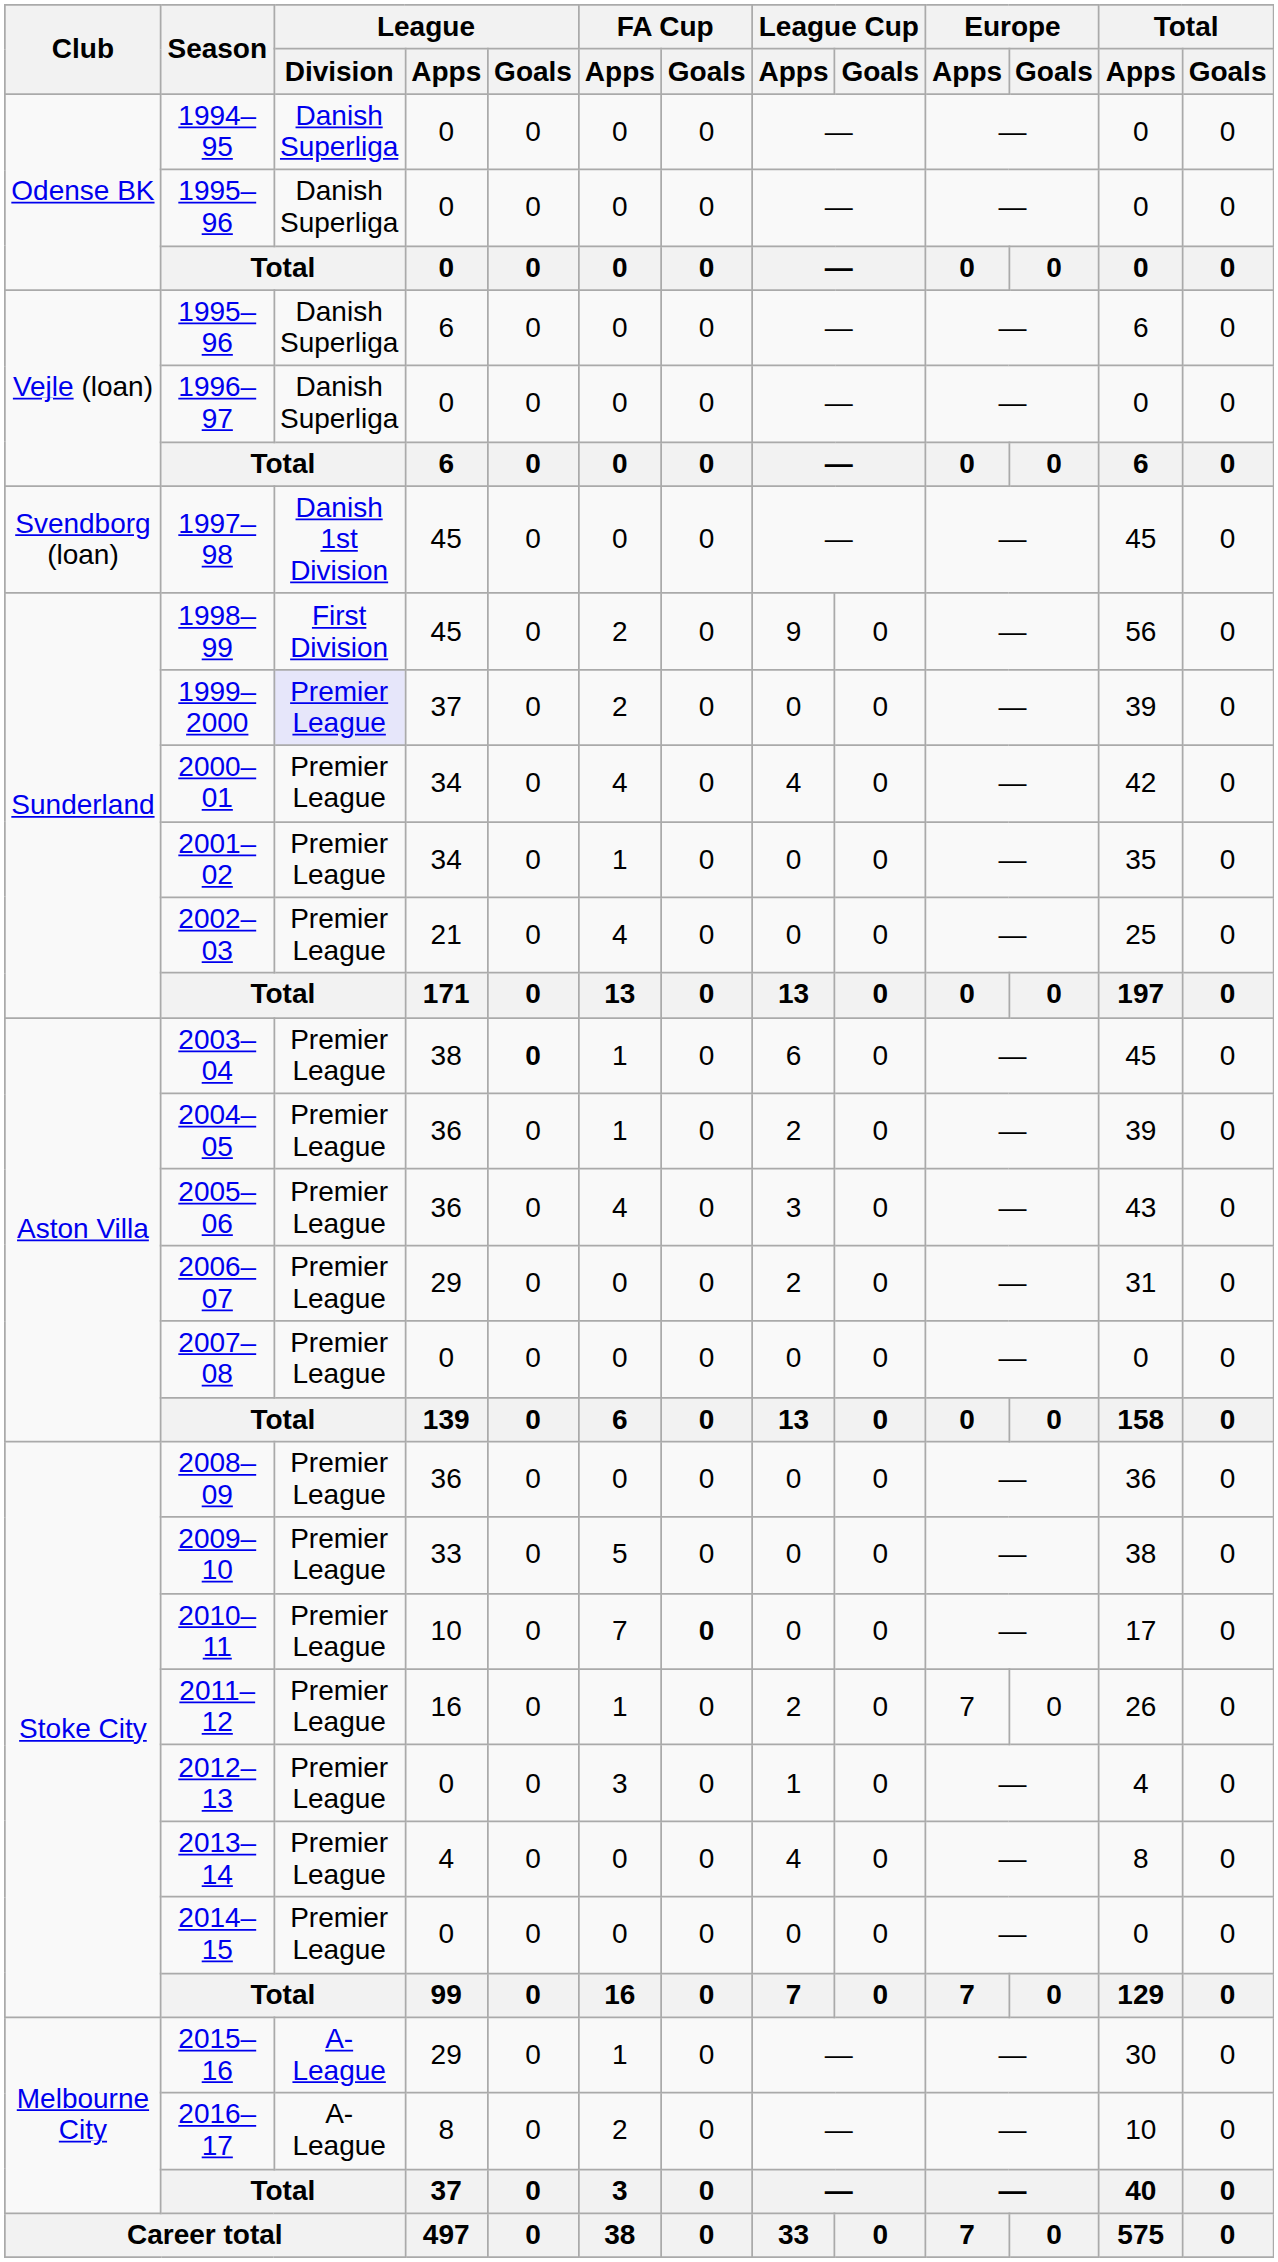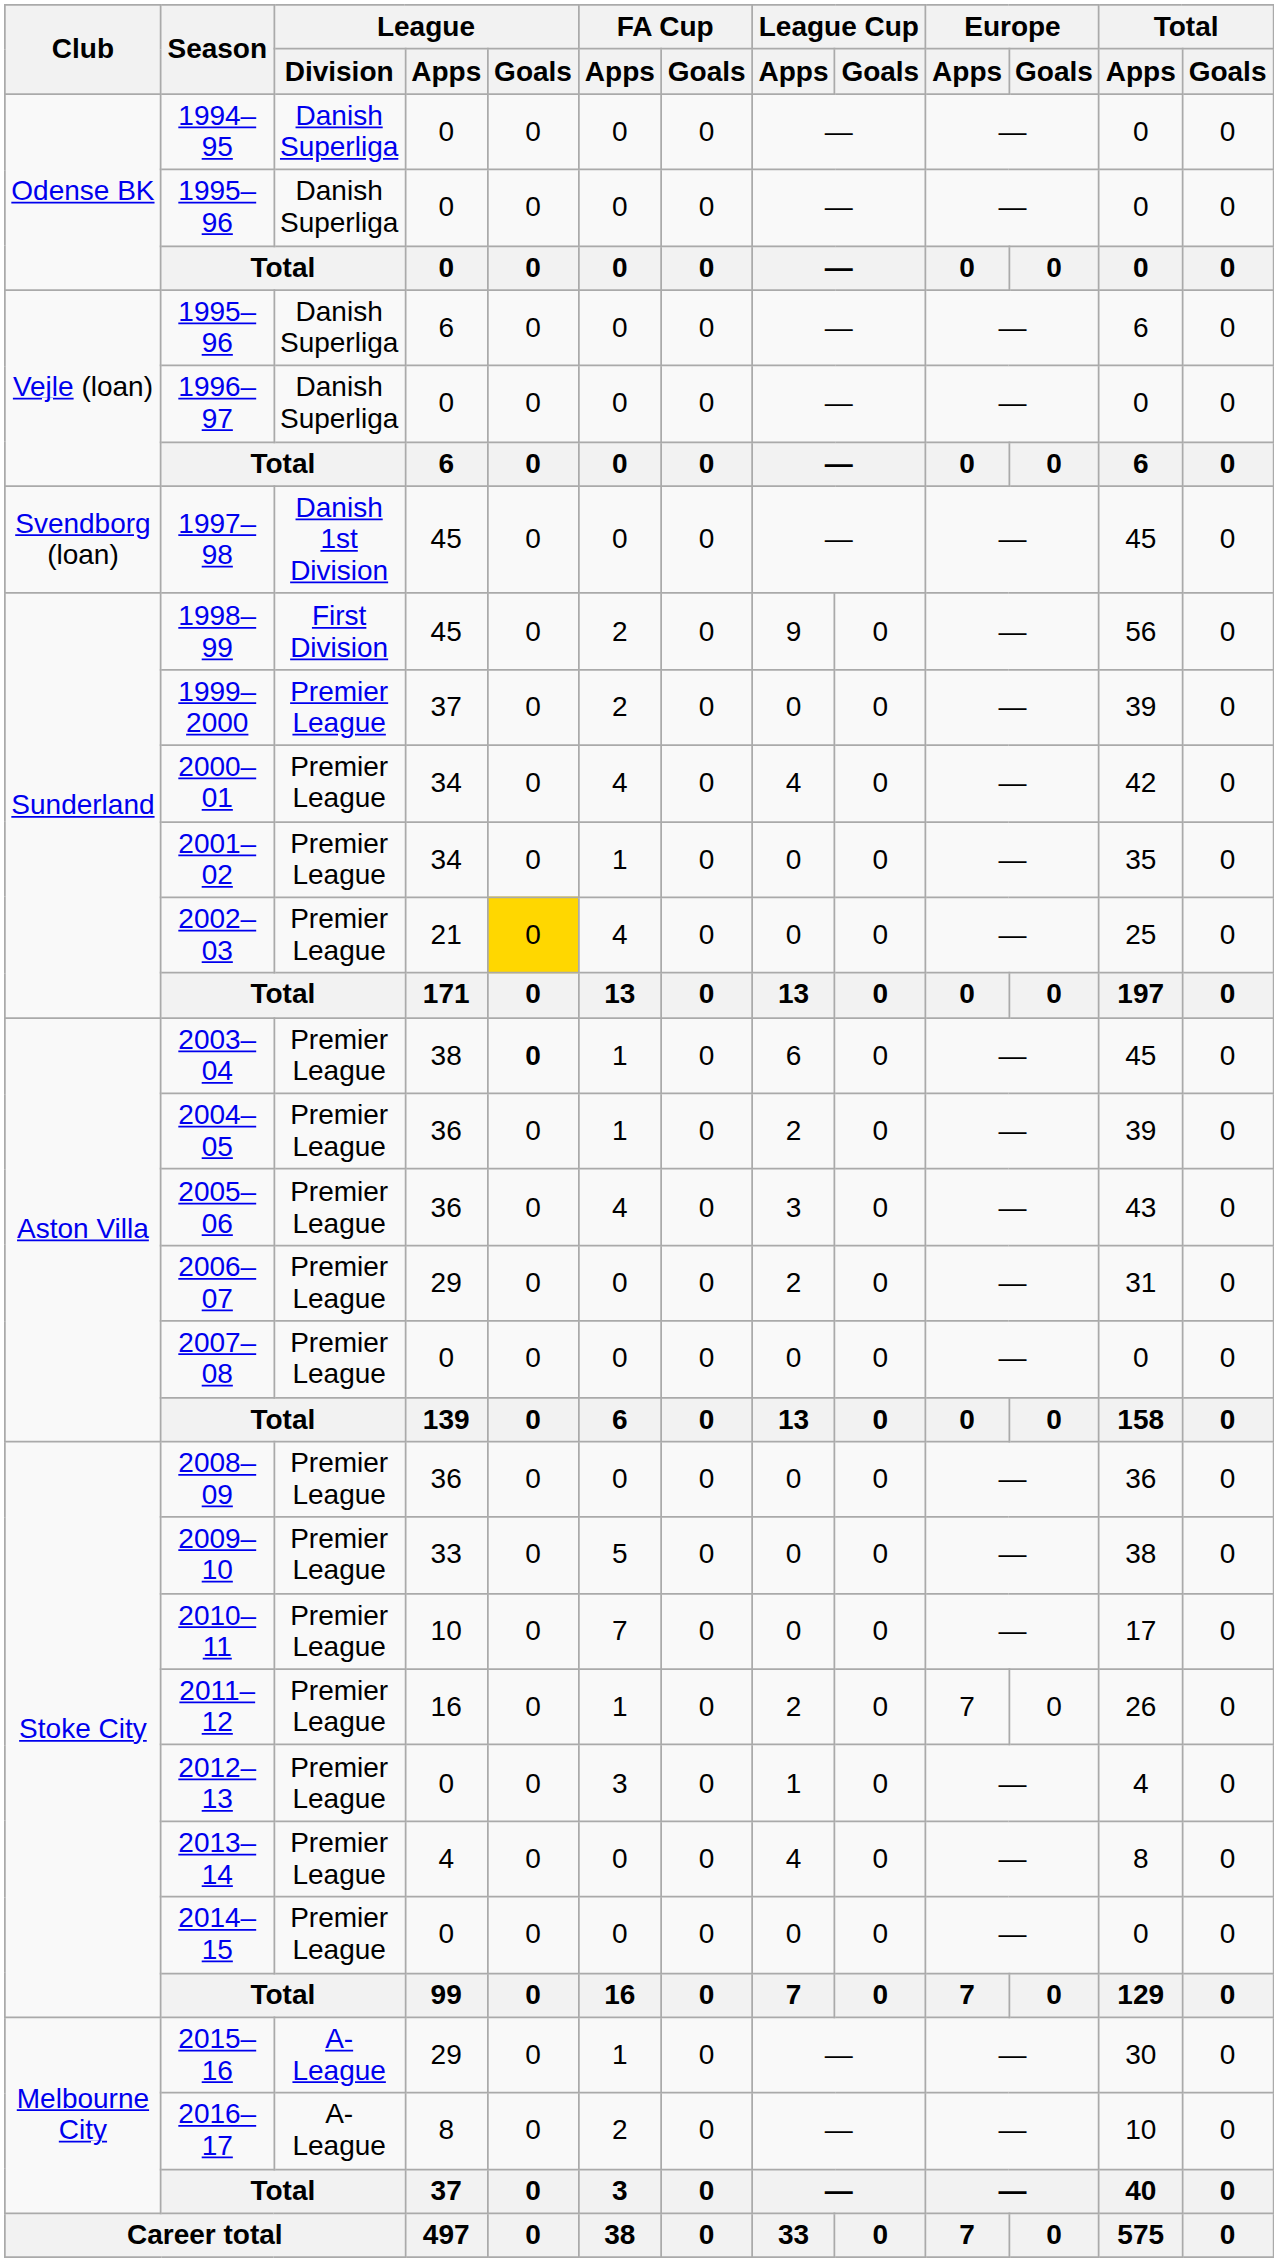(339, 707) lavender background -> (339, 707) no background
(533, 934) no background -> (533, 934) gold background
(707, 1630) bold -> (707, 1630) normal
